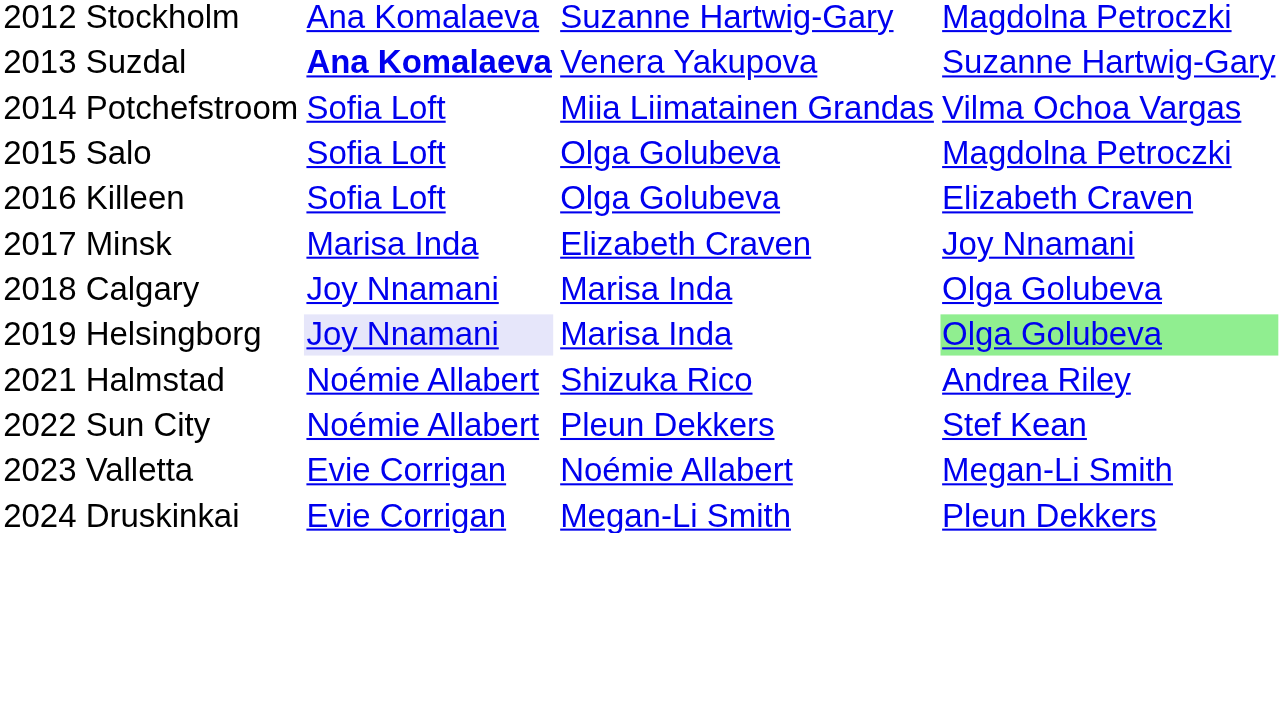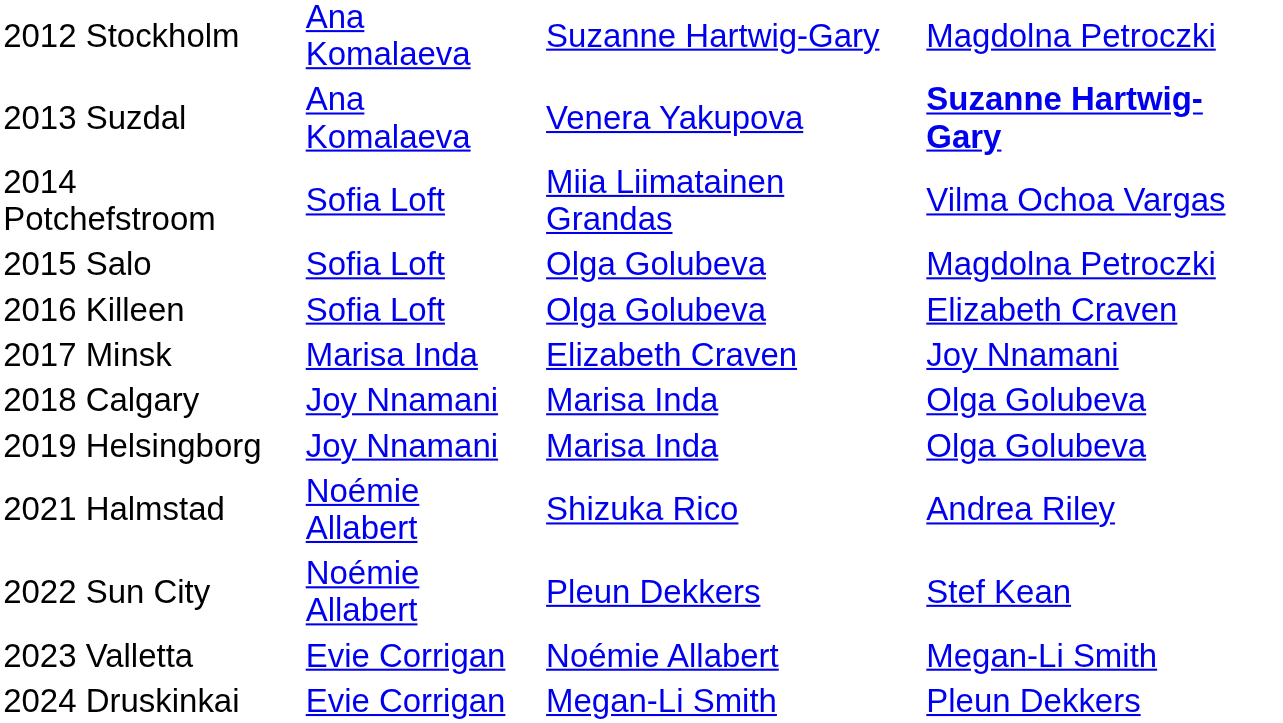(429, 62) bold -> (388, 118) normal
(1109, 62) normal -> (1065, 118) bold
(403, 334) lavender background -> (402, 445) no background
(1052, 334) lightgreen background -> (1036, 445) no background
